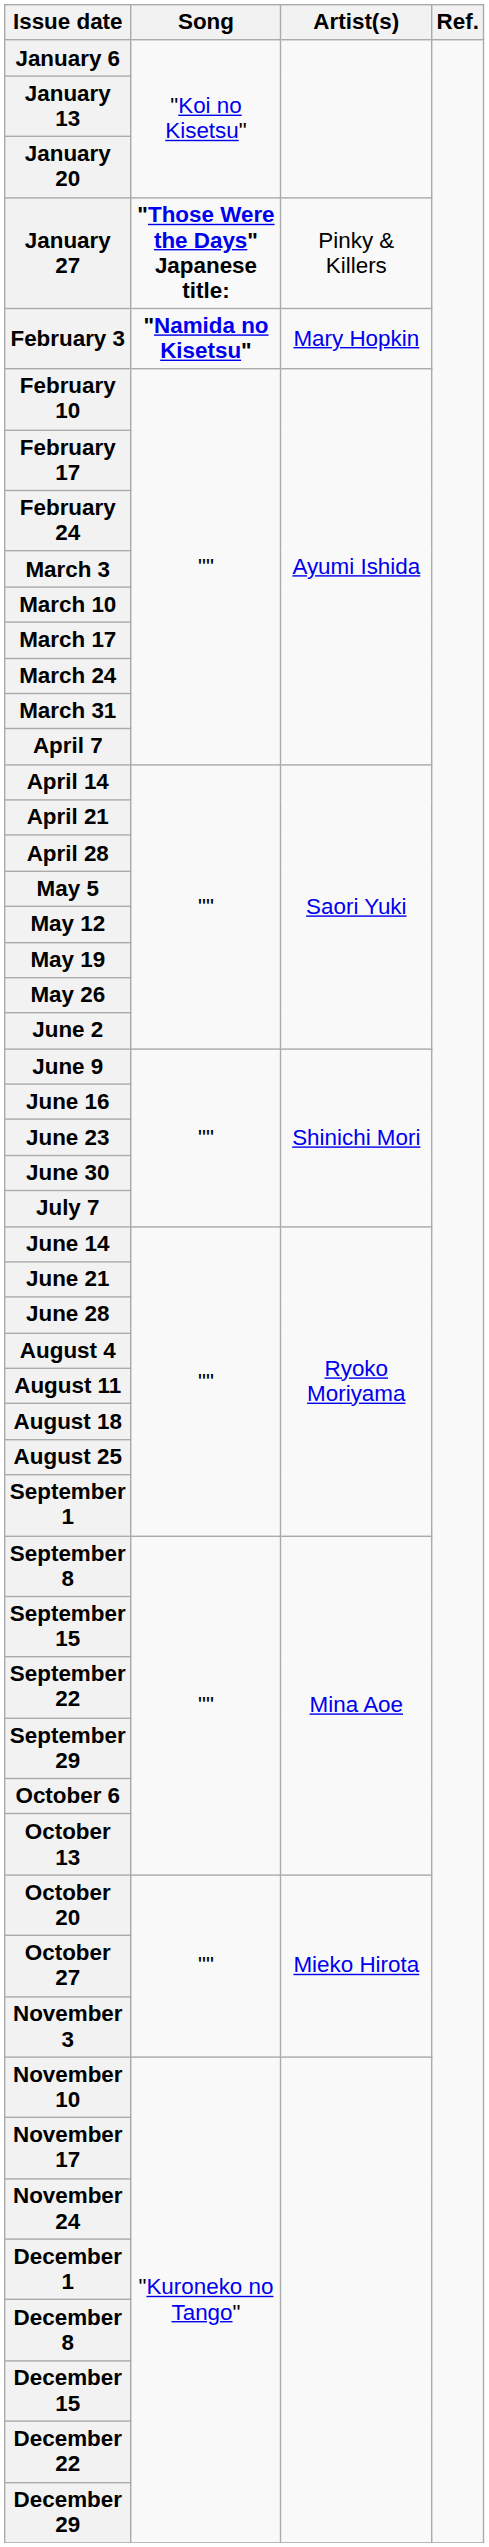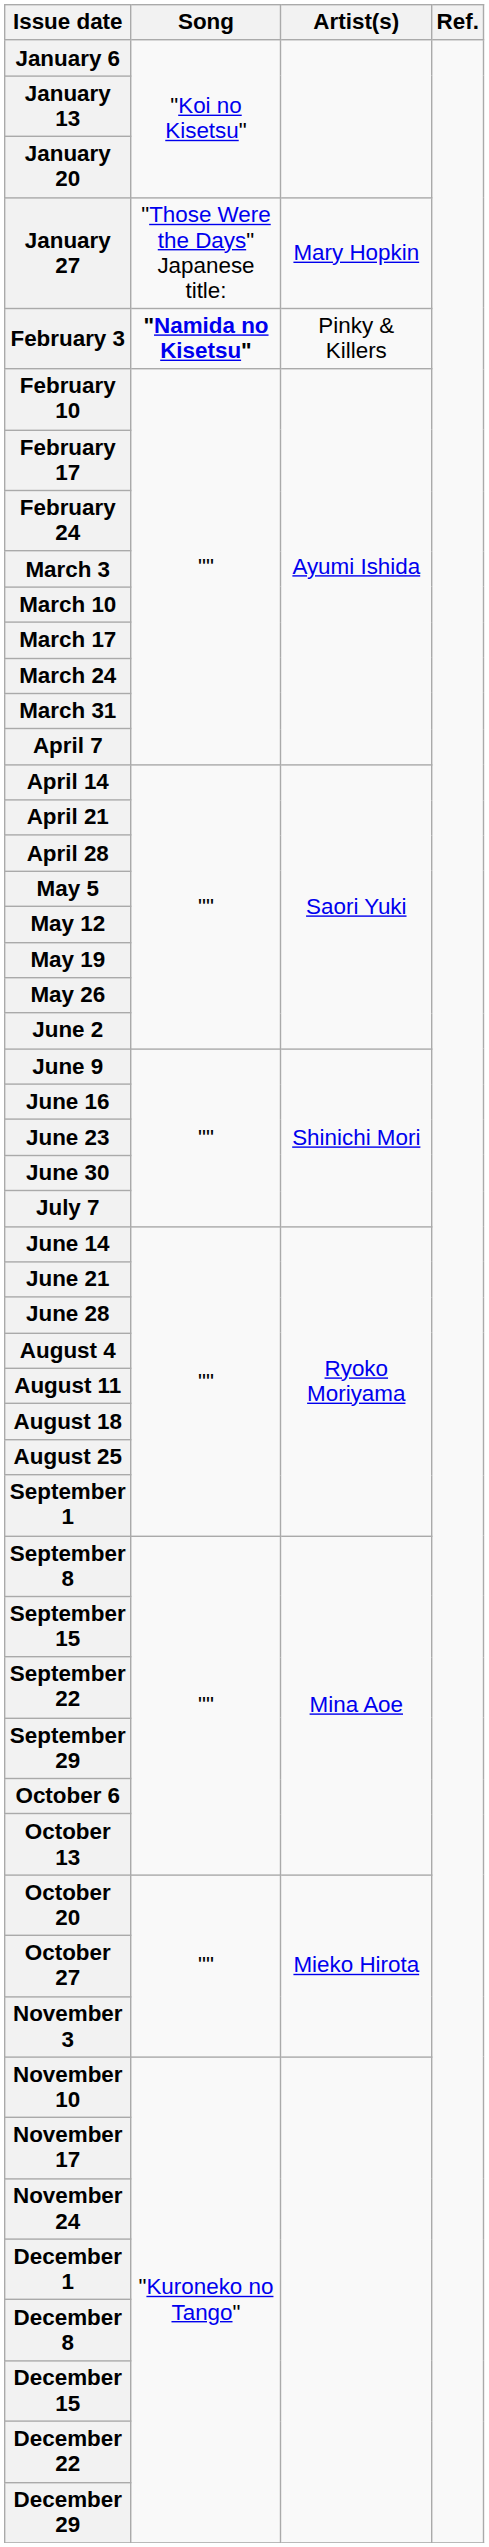(206, 252) bold -> (206, 252) normal
(356, 252) Pinky & Killers -> (356, 252) Mary Hopkin
(356, 338) Mary Hopkin -> (356, 338) Pinky & Killers
